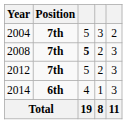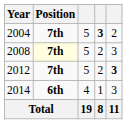(100, 33) normal -> (100, 33) bold
(55, 52) no background -> (55, 52) lightyellow background
(86, 52) bold -> (86, 52) normal
(114, 71) normal -> (114, 71) bold
